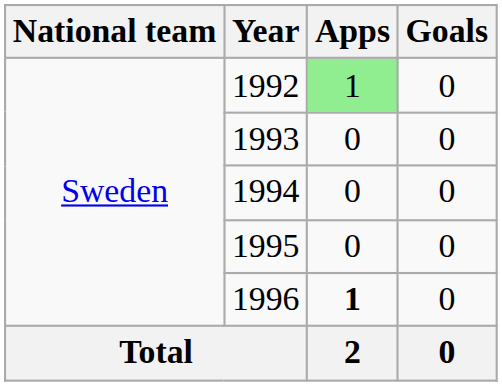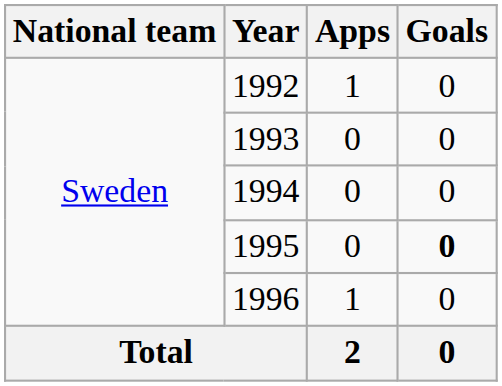(352, 84) lightgreen background -> (352, 84) no background
(447, 245) normal -> (447, 245) bold
(352, 298) bold -> (352, 298) normal
